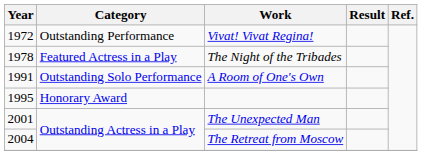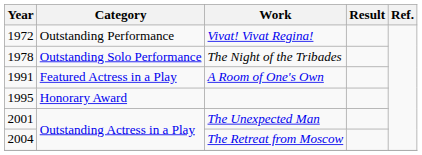(108, 56) Featured Actress in a Play -> (121, 56) Outstanding Solo Performance
(121, 77) Outstanding Solo Performance -> (108, 77) Featured Actress in a Play
